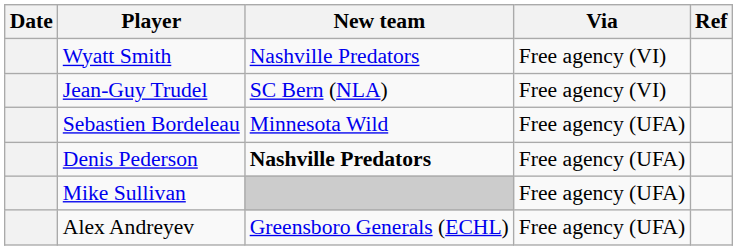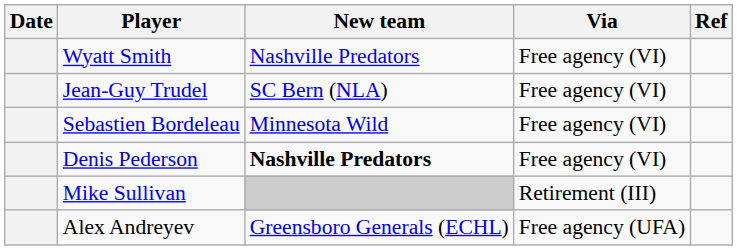(602, 124) Free agency (UFA) -> (593, 124) Free agency (VI)
(602, 158) Free agency (UFA) -> (593, 158) Free agency (VI)
(602, 192) Free agency (UFA) -> (587, 192) Retirement (III)
